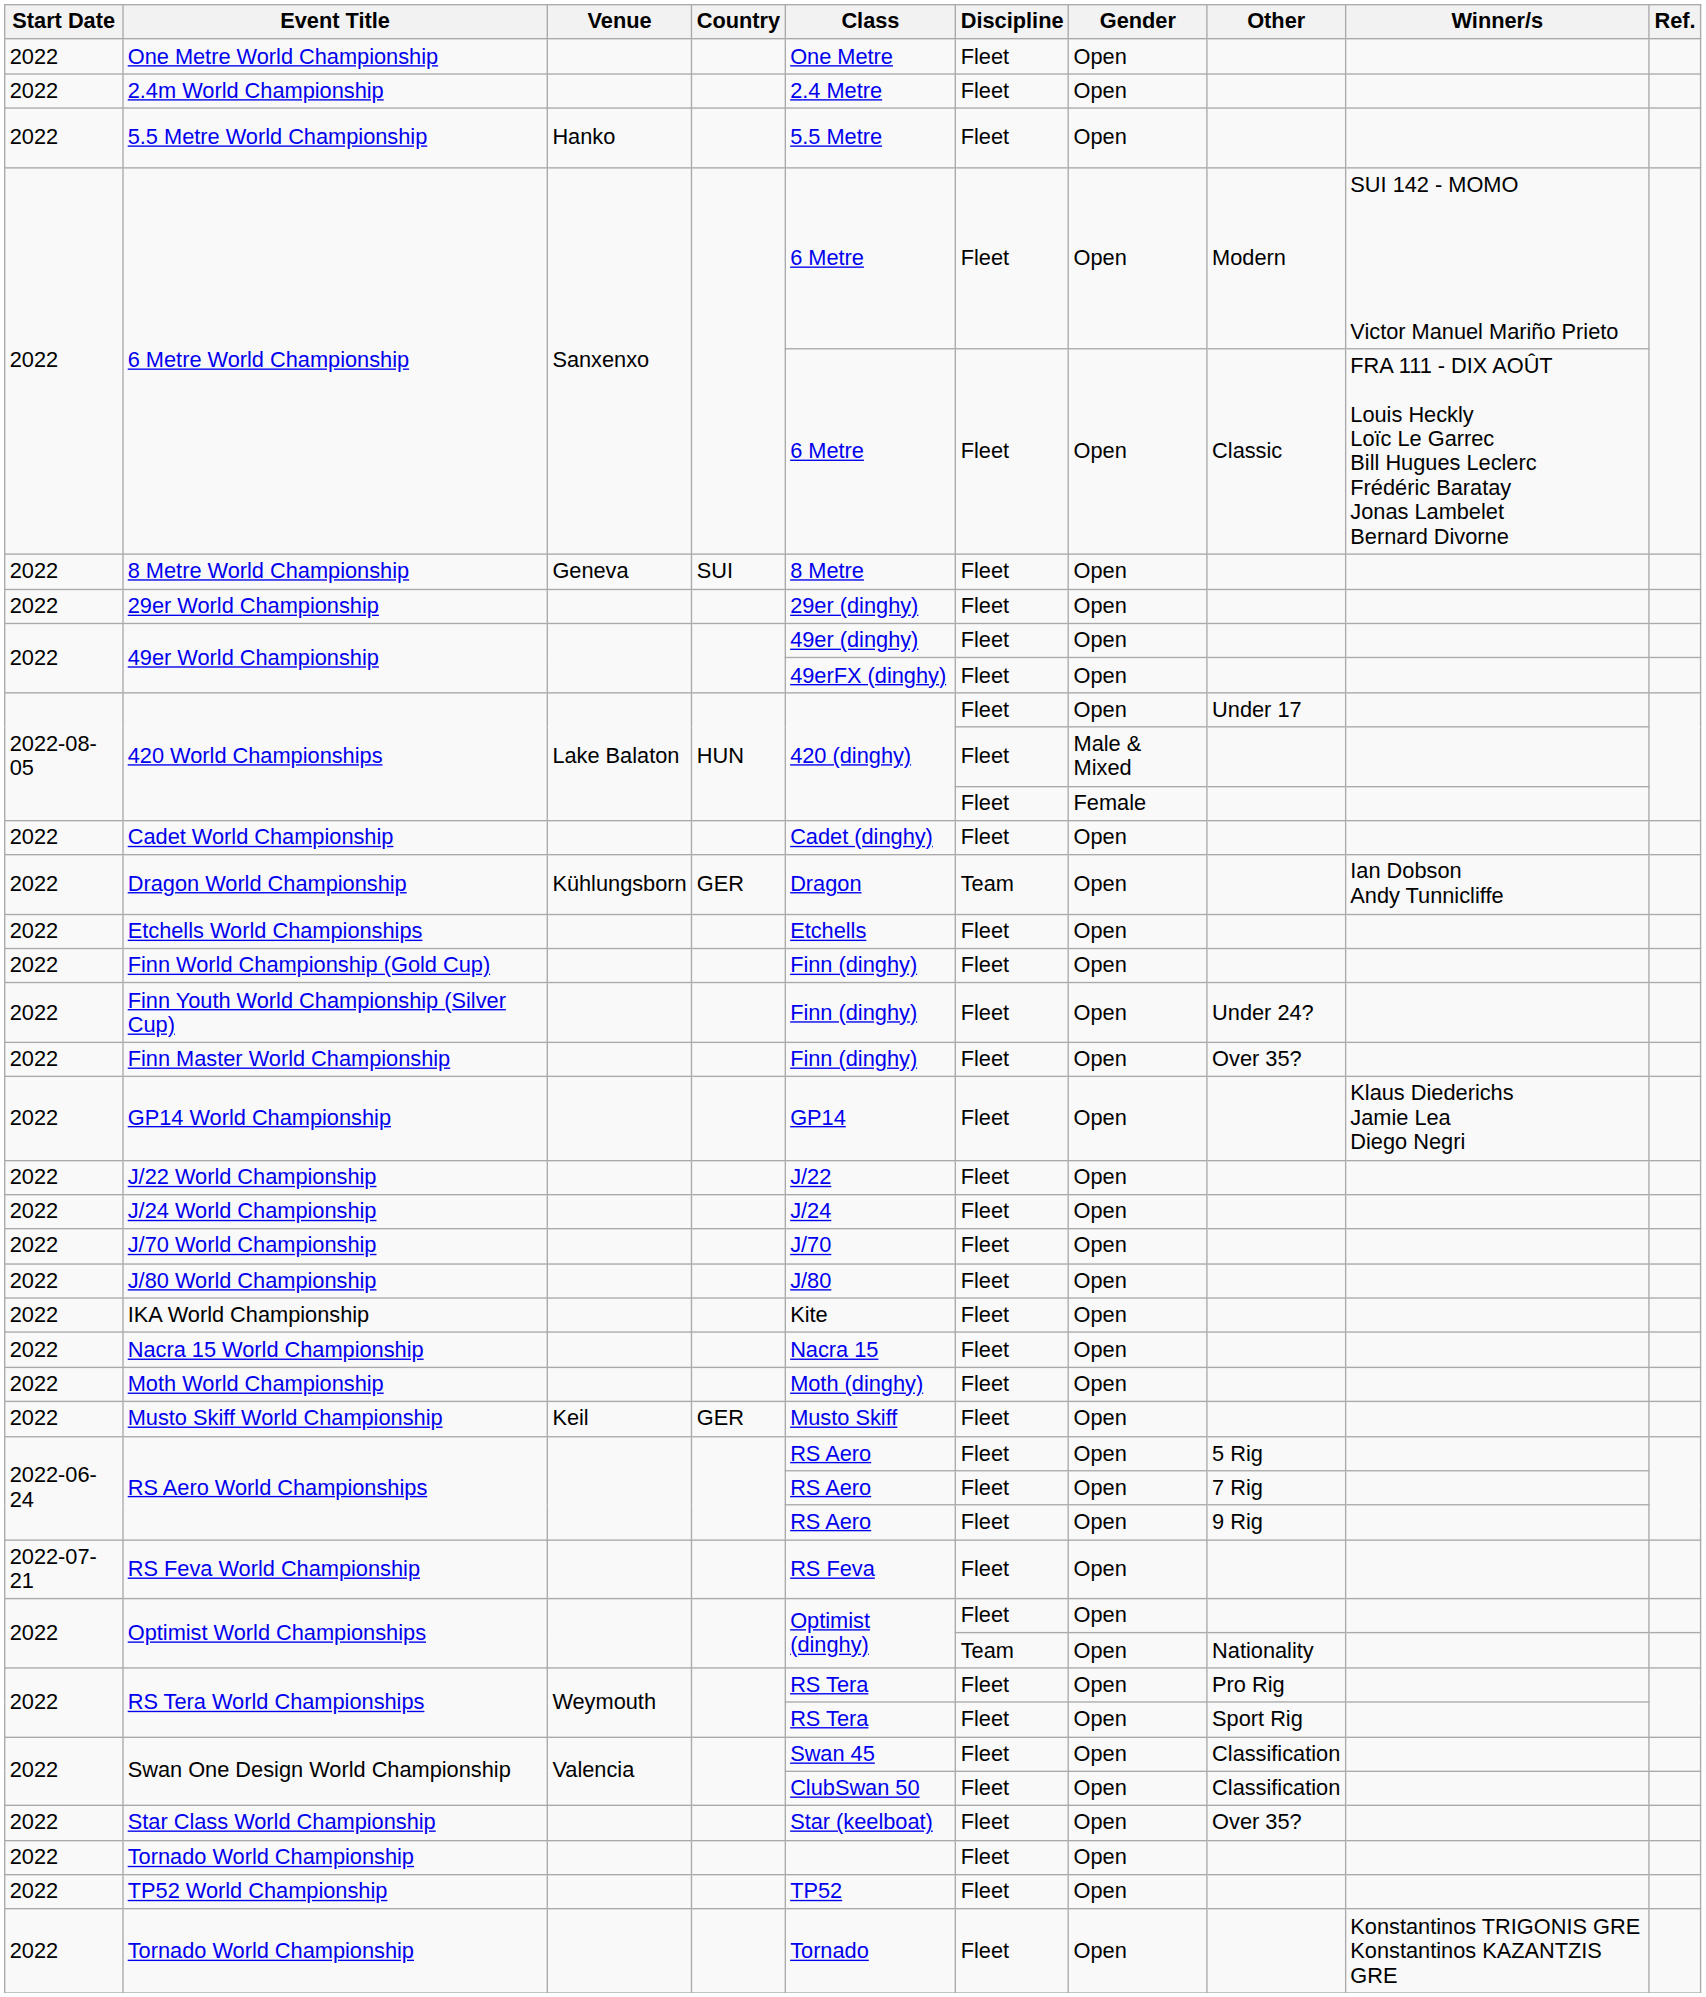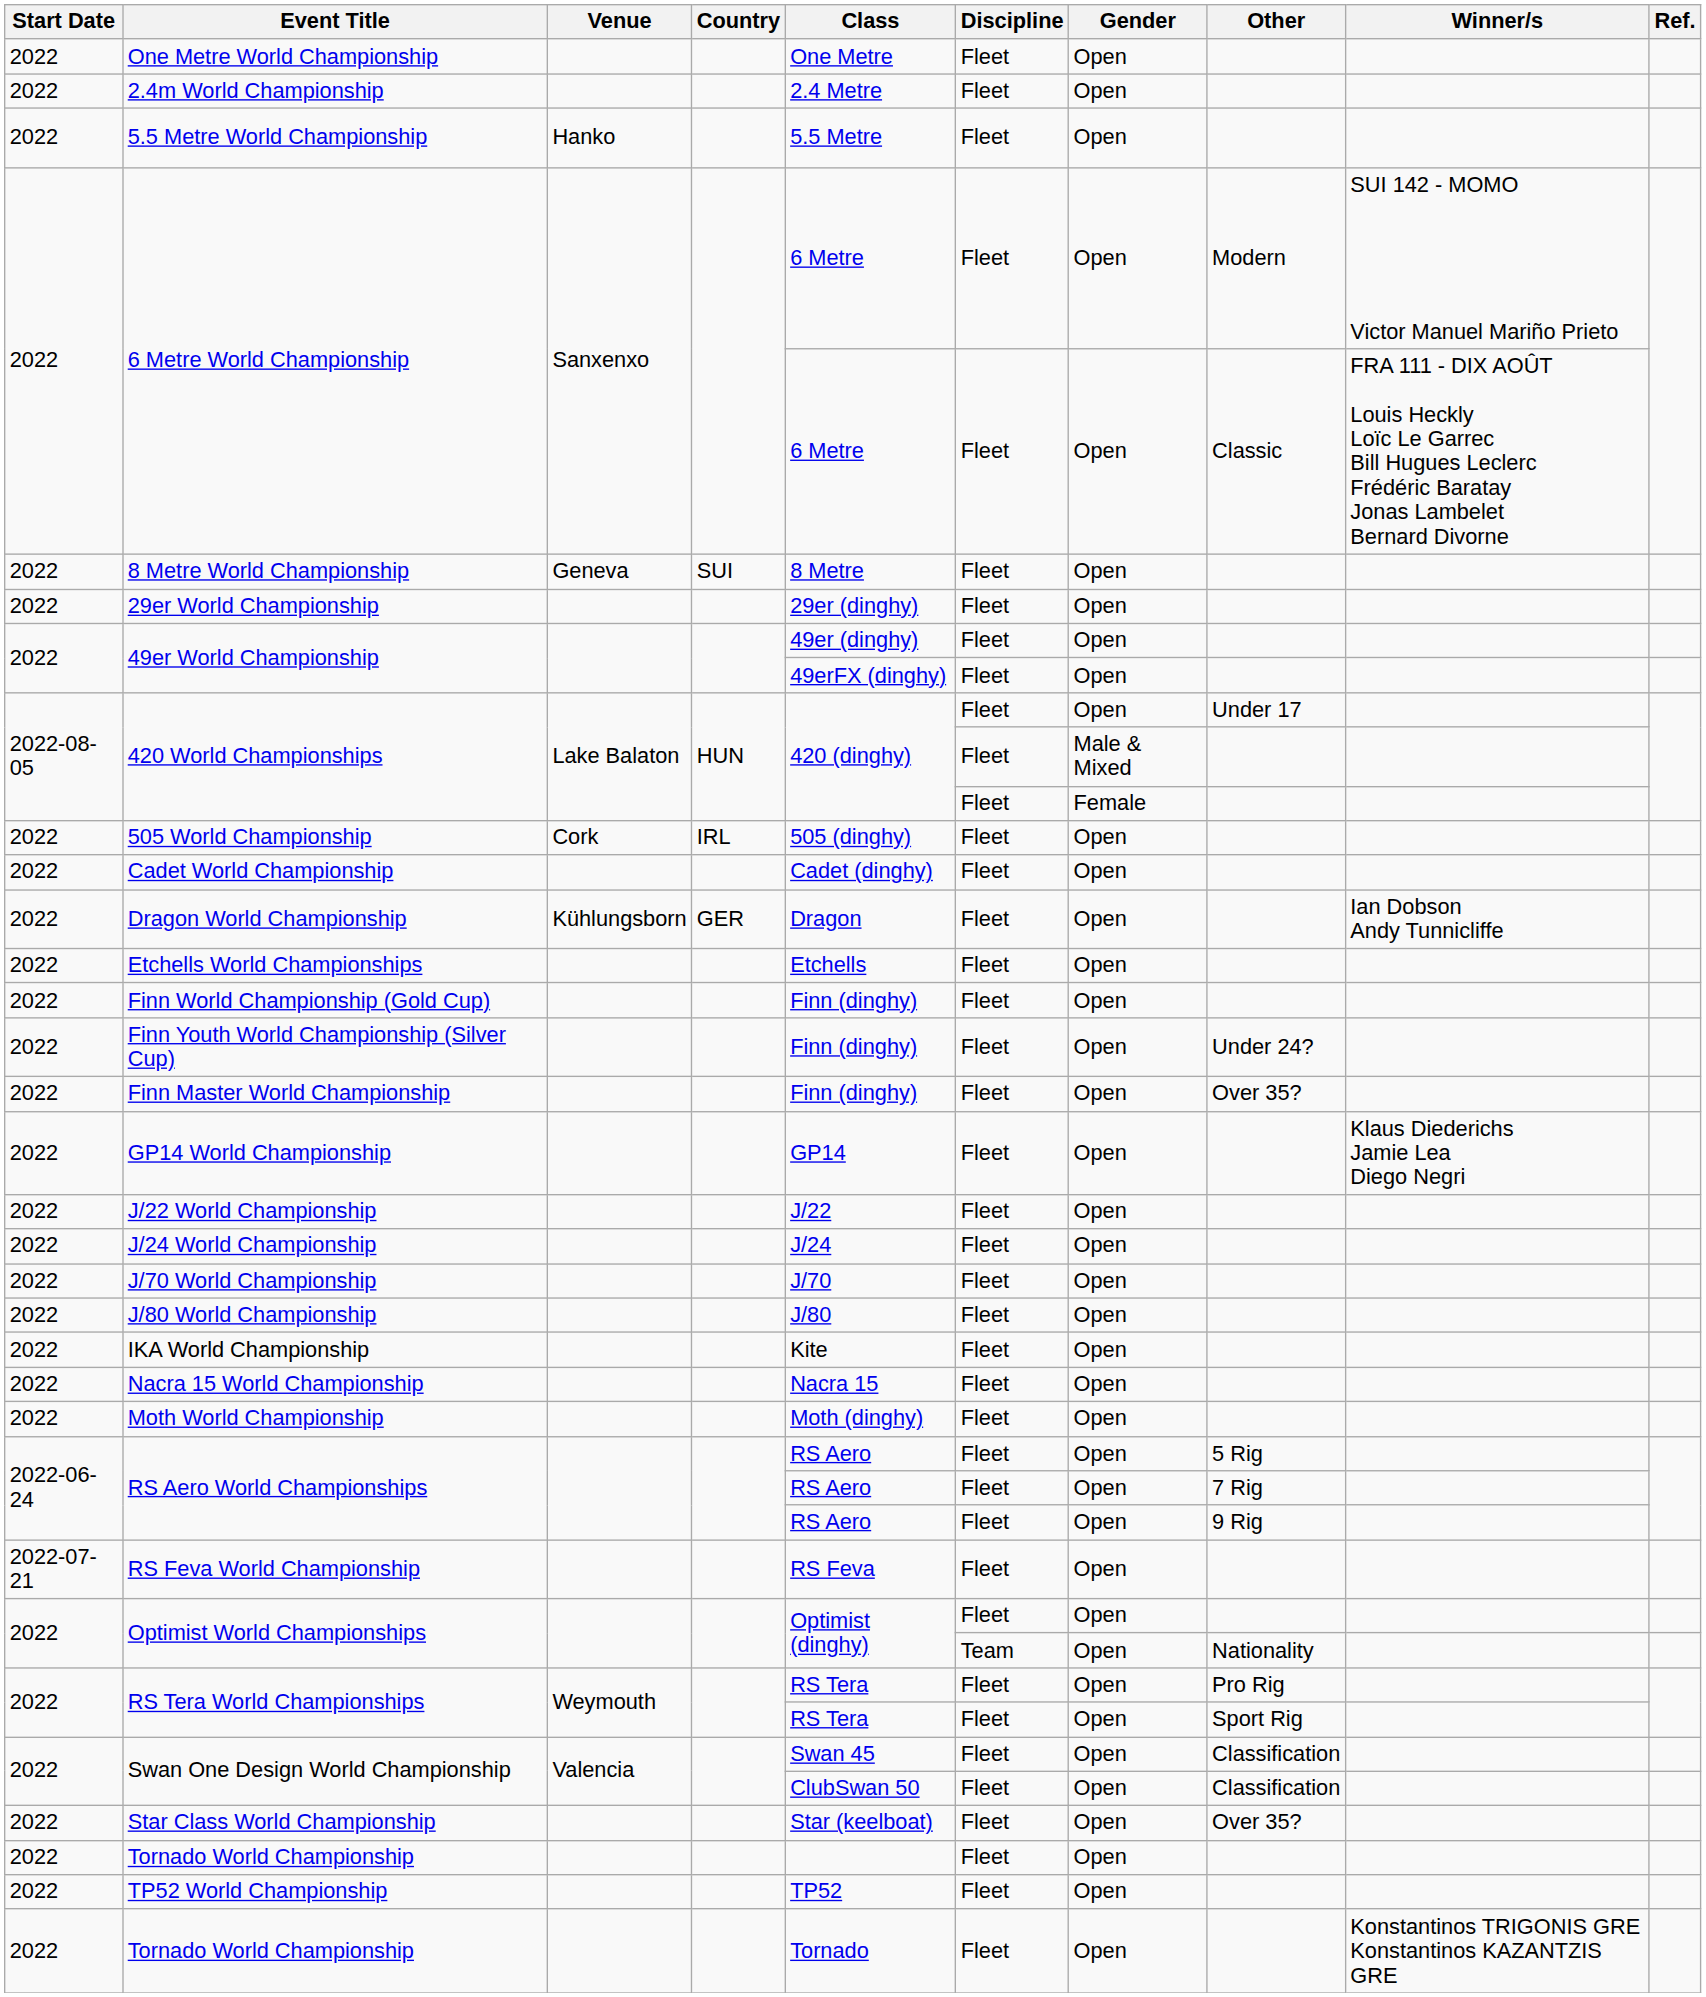+ row: (250, 837)
(987, 884) Team -> (985, 918) Fleet
- row: (285, 1418)
